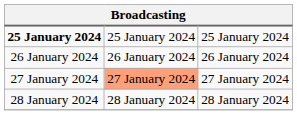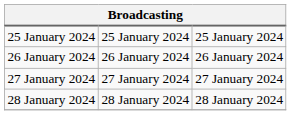(54, 36) bold -> (51, 36) normal
(151, 78) lightsalmon background -> (145, 78) no background
